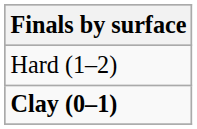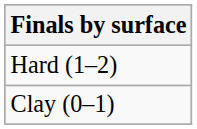(64, 104) bold -> (63, 104) normal
